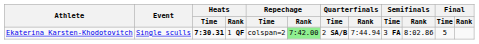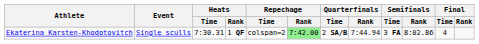(209, 33) bold -> (209, 33) normal
(445, 33) 5 -> (445, 33) 4
